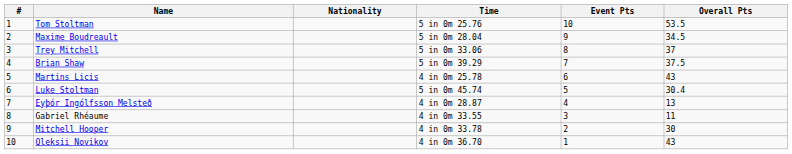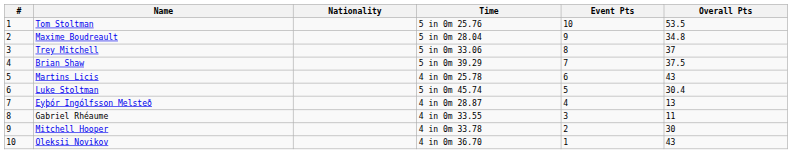(675, 37) 34.5 -> (675, 37) 34.8
